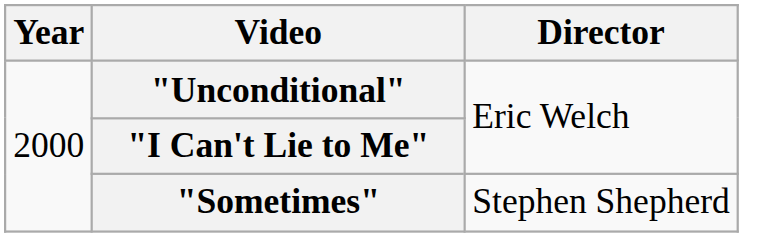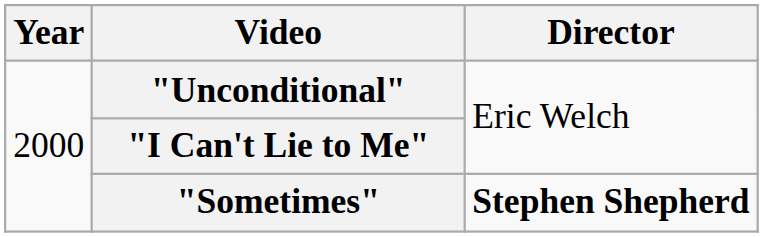(601, 201) normal -> (611, 201) bold
